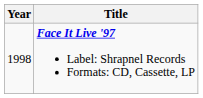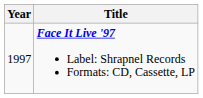(19, 58) 1998 -> (19, 58) 1997
